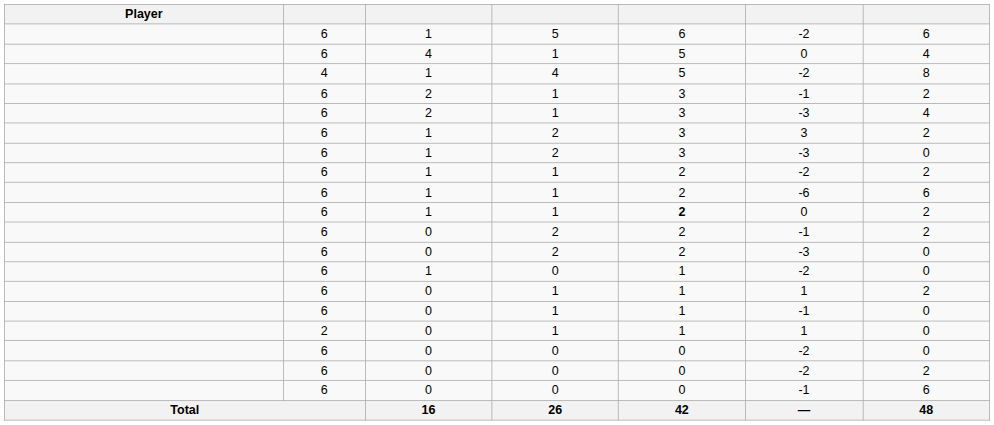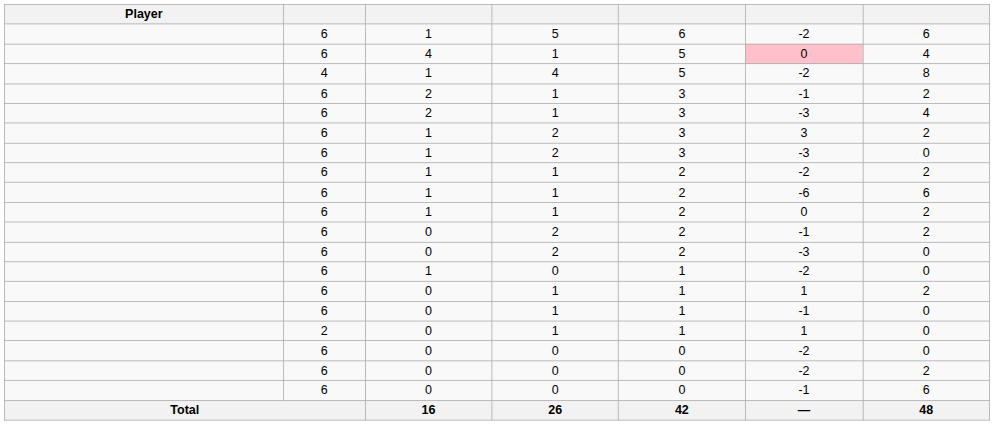(804, 53) no background -> (804, 53) pink background
(682, 212) bold -> (682, 212) normal
